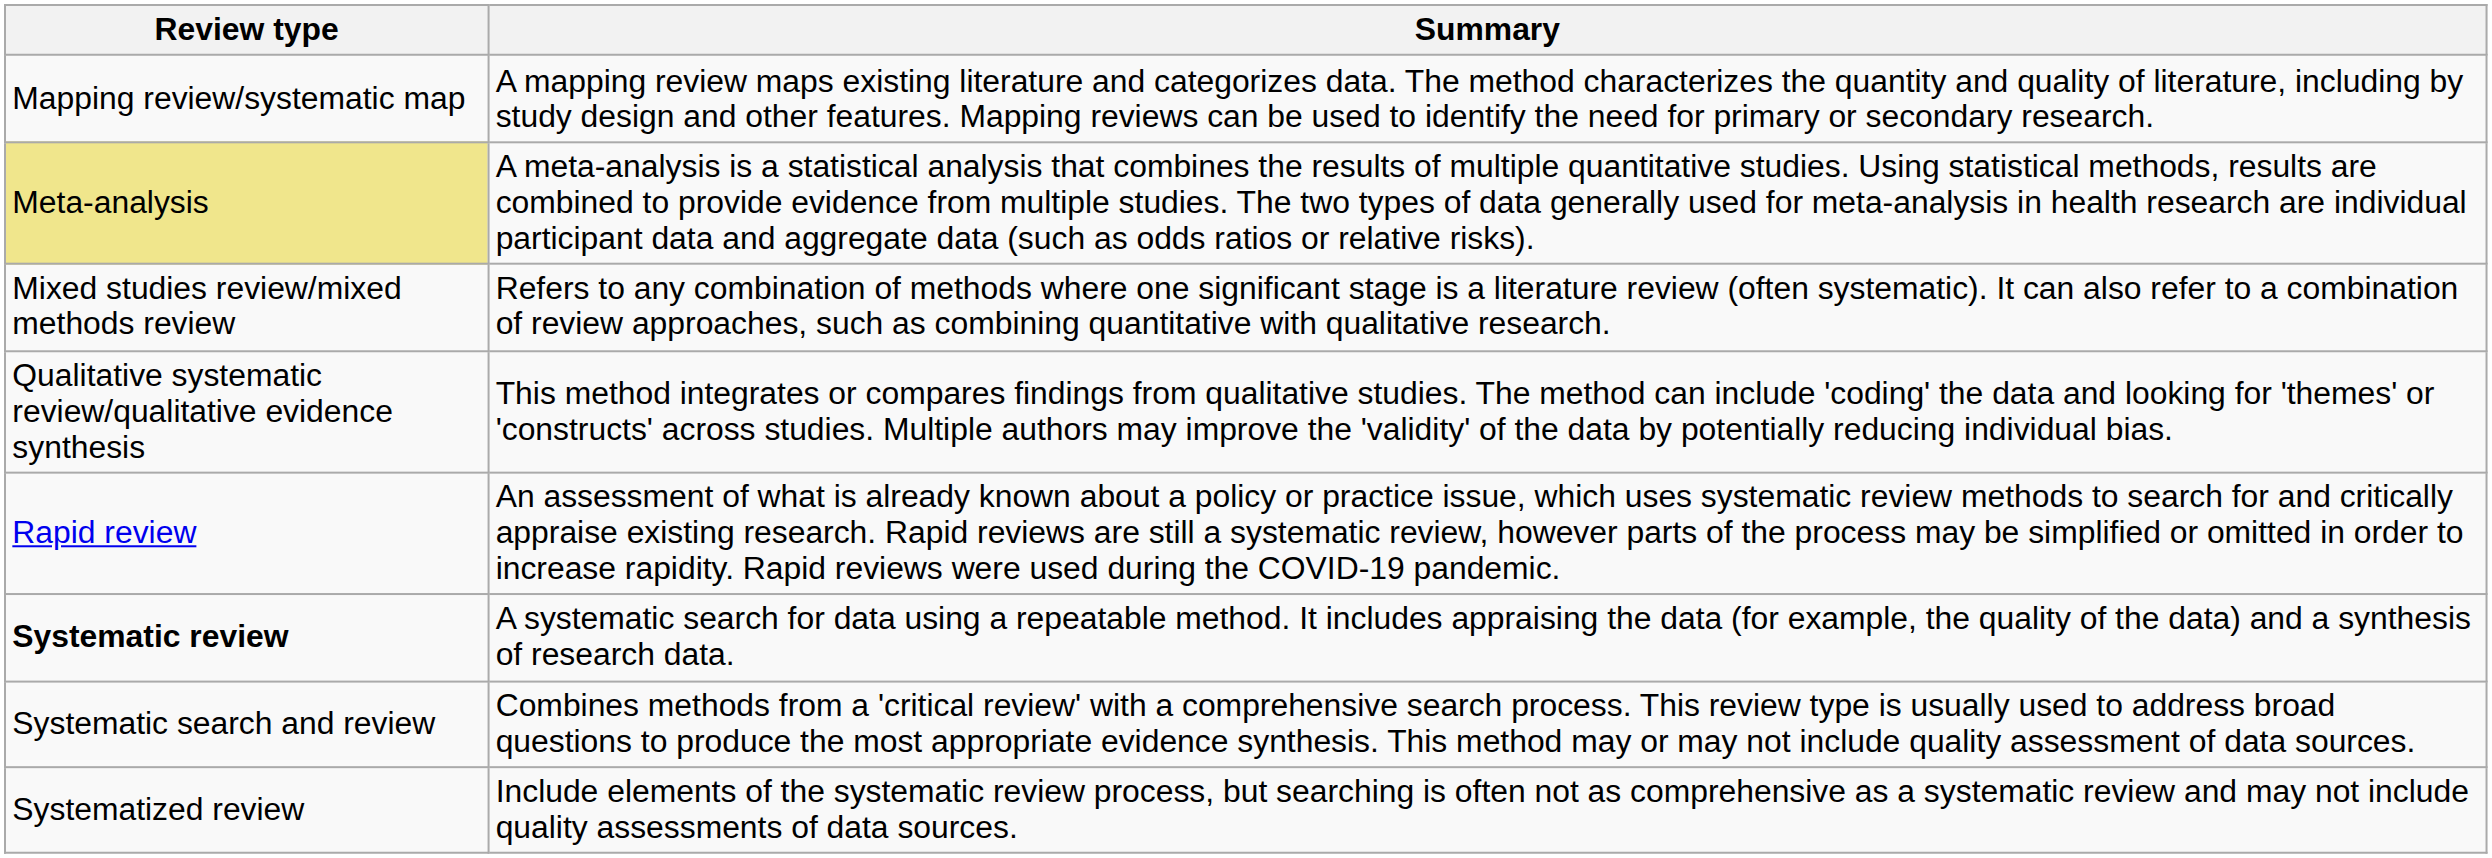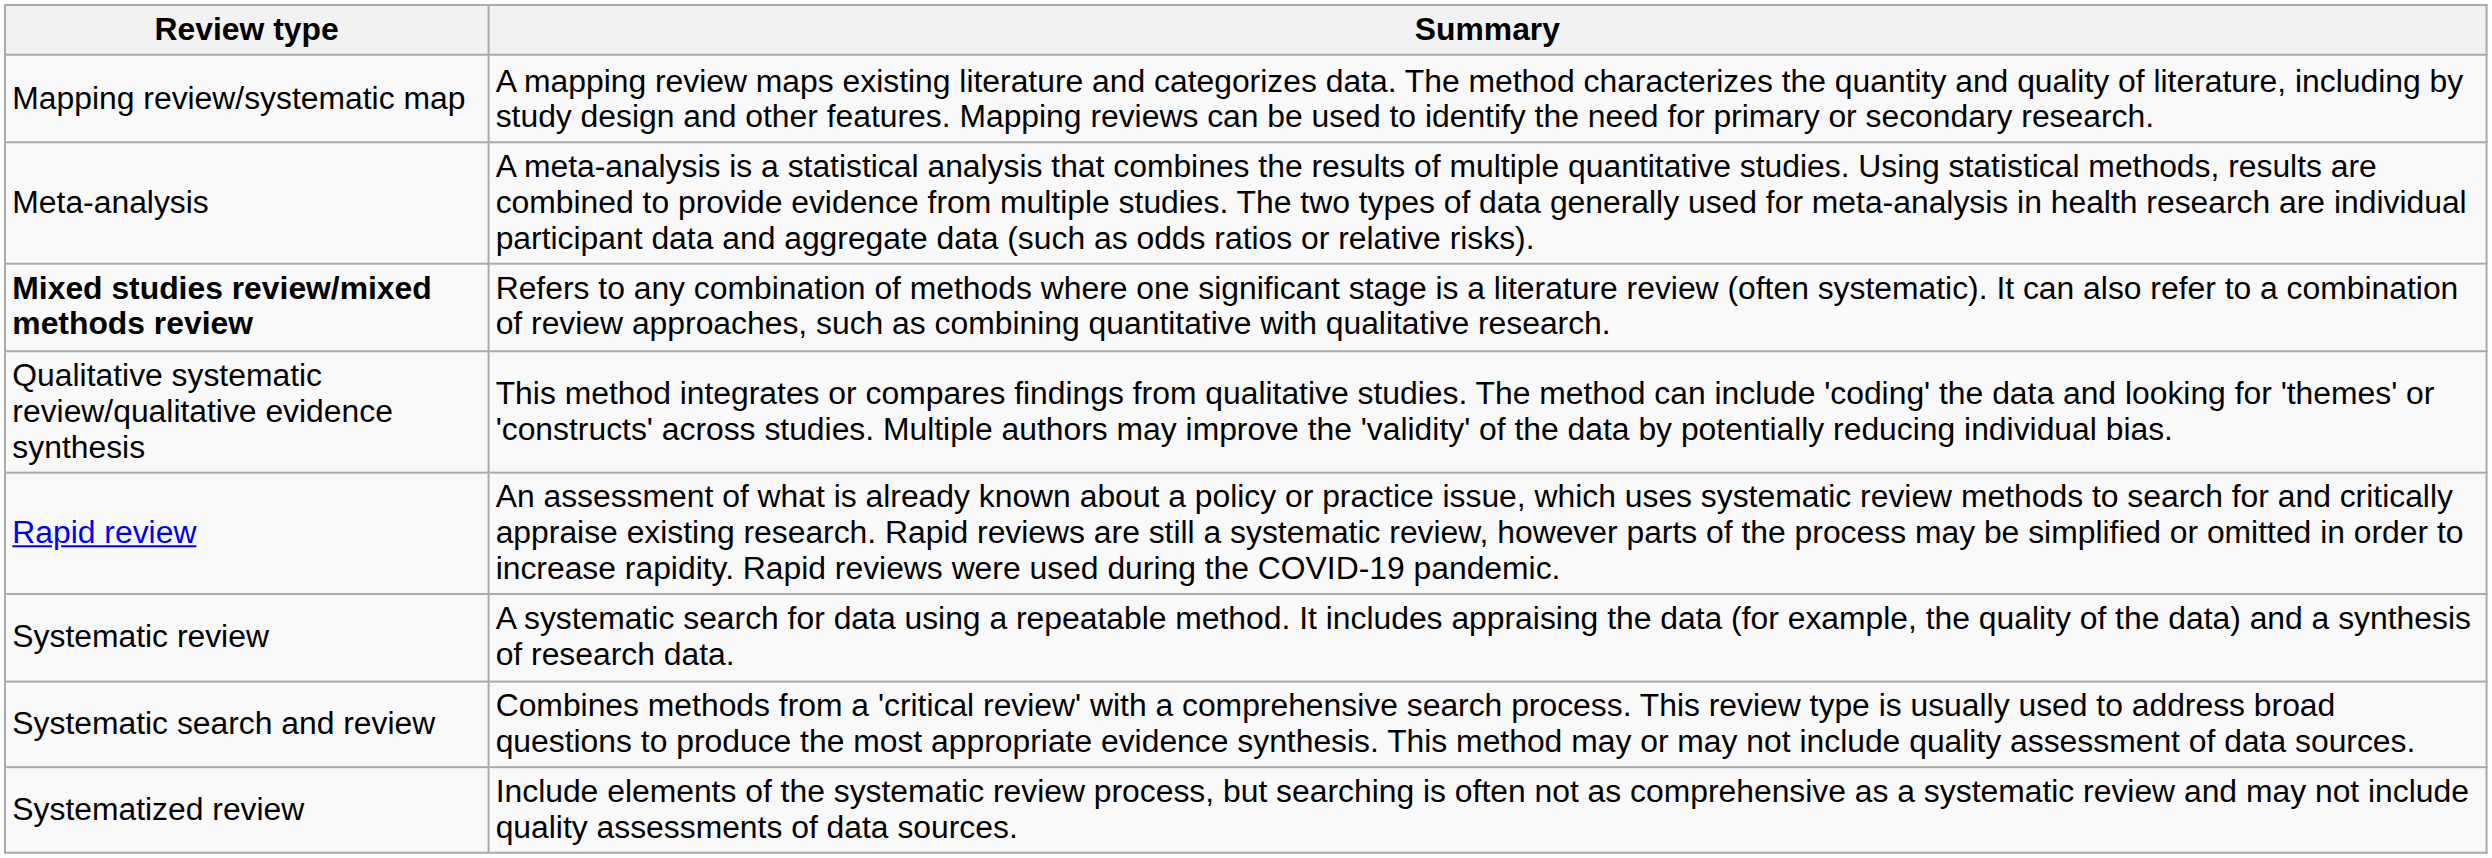(111, 202) khaki background -> (111, 202) no background
(207, 306) normal -> (222, 306) bold
(150, 637) bold -> (141, 637) normal
